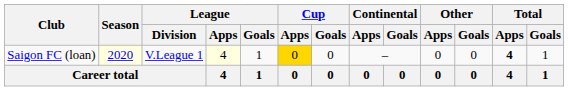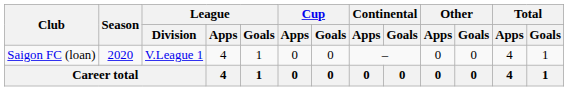(120, 55) lightyellow background -> (120, 55) no background
(223, 55) lightyellow background -> (223, 55) no background
(295, 55) gold background -> (295, 55) no background
(509, 55) bold -> (509, 55) normal
